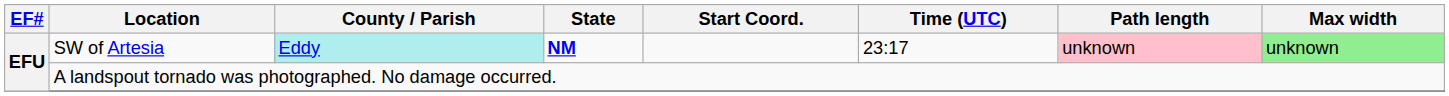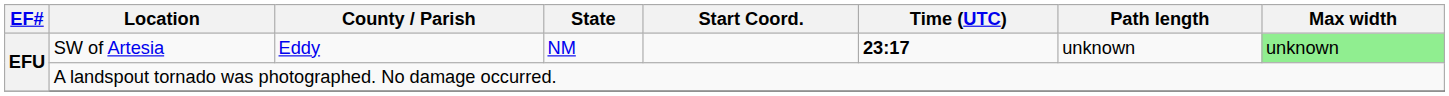(299, 47) paleturquoise background -> (299, 47) no background
(562, 47) bold -> (562, 47) normal
(886, 47) normal -> (886, 47) bold
(1099, 47) pink background -> (1099, 47) no background
